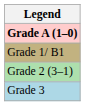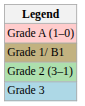(42, 33) bold -> (41, 33) normal
